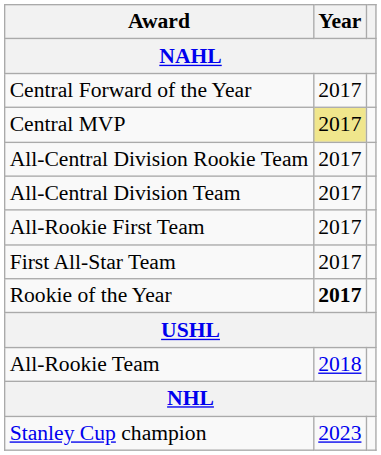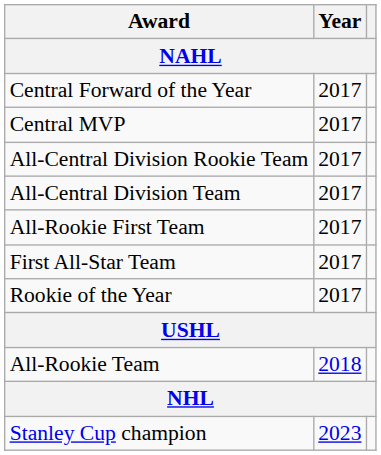(340, 124) khaki background -> (340, 124) no background
(340, 295) bold -> (340, 295) normal
